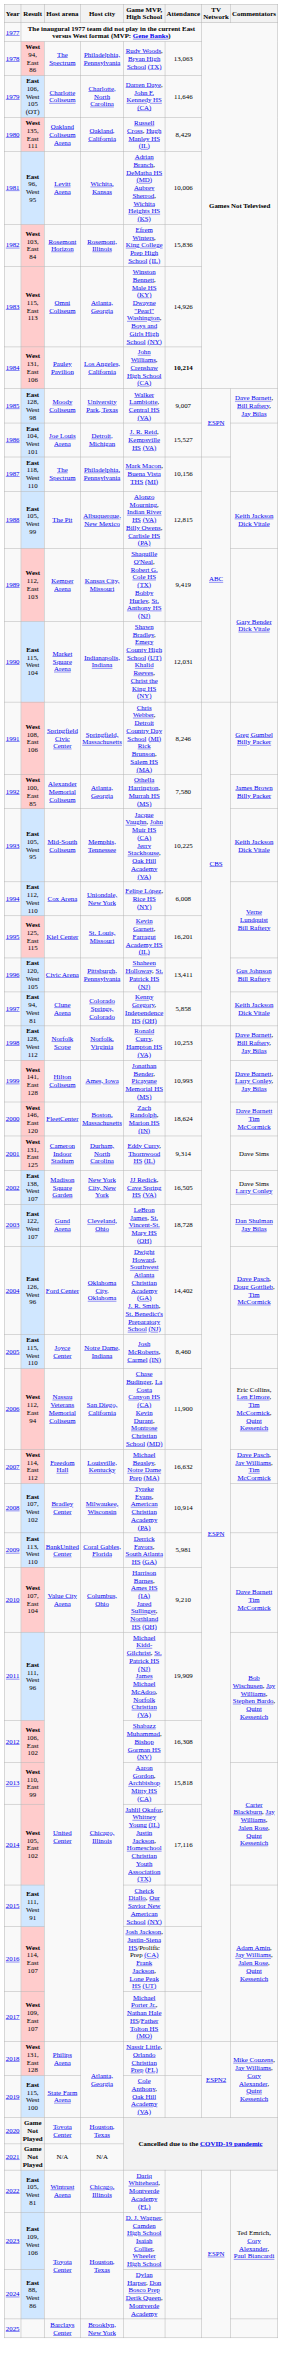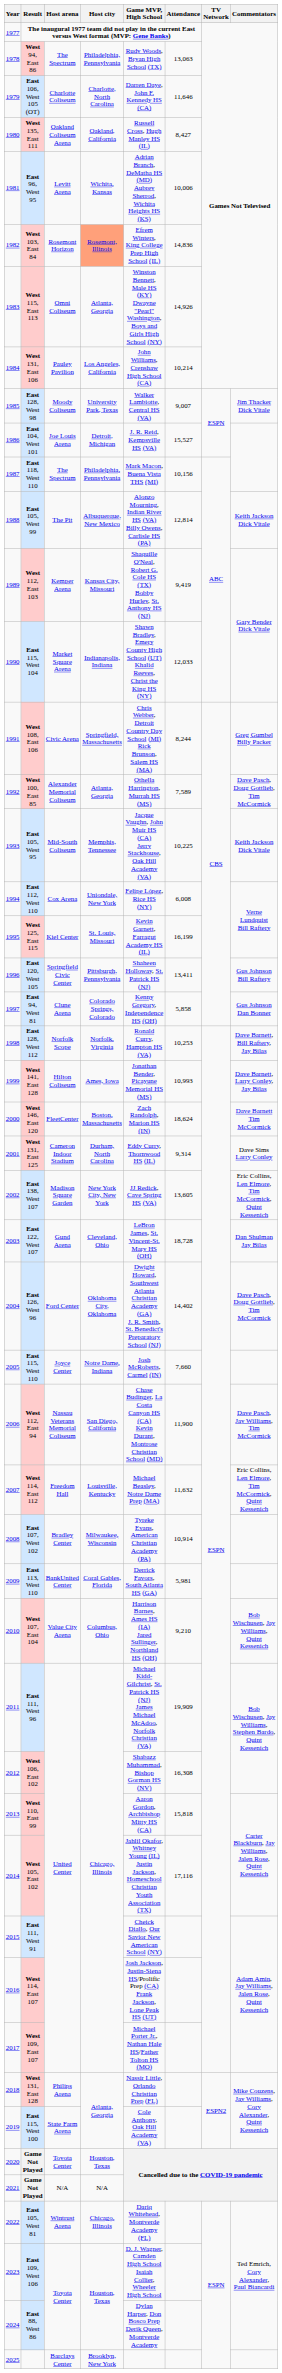(183, 134) 8,429 -> (183, 134) 8,427
(102, 245) no background -> (102, 245) lightsalmon background
(183, 245) 15,836 -> (183, 245) 14,836
(183, 368) bold -> (183, 368) normal
(254, 406) Dave Barnett, Bill Raftery, Jay Bilas -> (254, 406) Jim Thacker Dick Vitale
(183, 520) 12,815 -> (183, 520) 12,814
(183, 661) 12,031 -> (183, 661) 12,033
(62, 738) Springfield Civic Center -> (62, 738) Civic Arena
(183, 738) 8,246 -> (183, 738) 8,244
(183, 792) 7,580 -> (183, 792) 7,589
(254, 792) James Brown Billy Packer -> (254, 792) Dave Pasch, Doug Gottlieb, Tim McCormick
(183, 937) 16,201 -> (183, 937) 16,199
(62, 975) Civic Arena -> (62, 975) Springfield Civic Center
(254, 1009) Keith Jackson Dick Vitale -> (254, 1009) Gus Johnson Dan Bonner
(254, 1153) Dave Sims -> (254, 1153) Dave Sims Larry Conley
(183, 1187) 16,505 -> (183, 1195) 13,605
(254, 1187) Dave Sims Larry Conley -> (254, 1195) Eric Collins, Len Elmore, Tim McCormick, Quint Kessenich
(183, 1351) 8,460 -> (183, 1367) 7,660
(254, 1409) Eric Collins, Len Elmore, Tim McCormick, Quint Kessenich -> (254, 1424) Dave Pasch, Jay Williams, Tim McCormick
(183, 1466) 16,632 -> (183, 1489) 11,632
(254, 1466) Dave Pasch, Jay Williams, Tim McCormick -> (254, 1489) Eric Collins, Len Elmore, Tim McCormick, Quint Kessenich
(254, 1599) Dave Barnett Tim McCormick -> (254, 1630) Bob Wischusen, Jay Williams, Quint Kessenich
